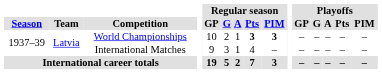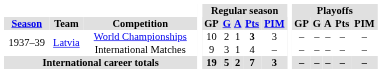(274, 36) bold -> (274, 36) normal
